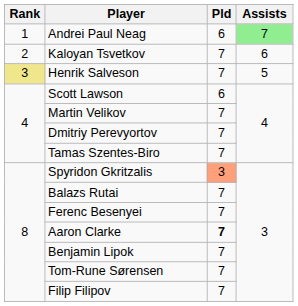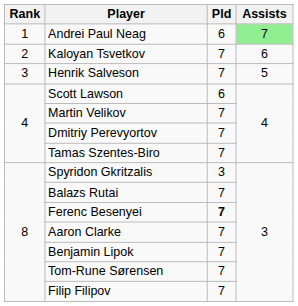(25, 73) khaki background -> (25, 73) no background
(222, 172) lightsalmon background -> (222, 172) no background
(222, 212) normal -> (222, 212) bold
(222, 232) bold -> (222, 232) normal
